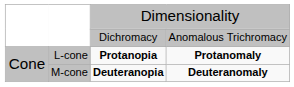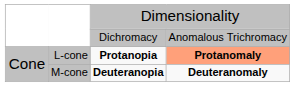(228, 55) no background -> (228, 55) lightsalmon background
